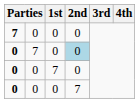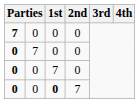(78, 51) lightblue background -> (78, 51) no background
(55, 88) normal -> (55, 88) bold
